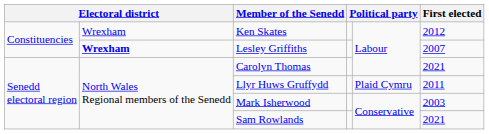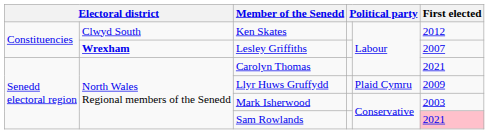(104, 31) Wrexham -> (111, 31) Clwyd South
(434, 84) 2011 -> (434, 84) 2009
(434, 119) no background -> (434, 119) pink background
